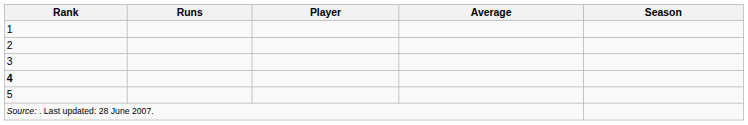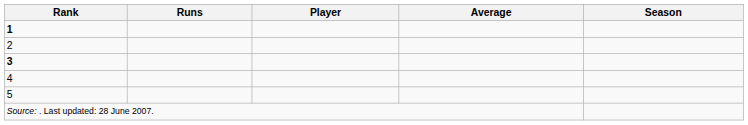(10, 29) normal -> (10, 29) bold
(10, 62) normal -> (10, 62) bold
(10, 78) bold -> (10, 78) normal
